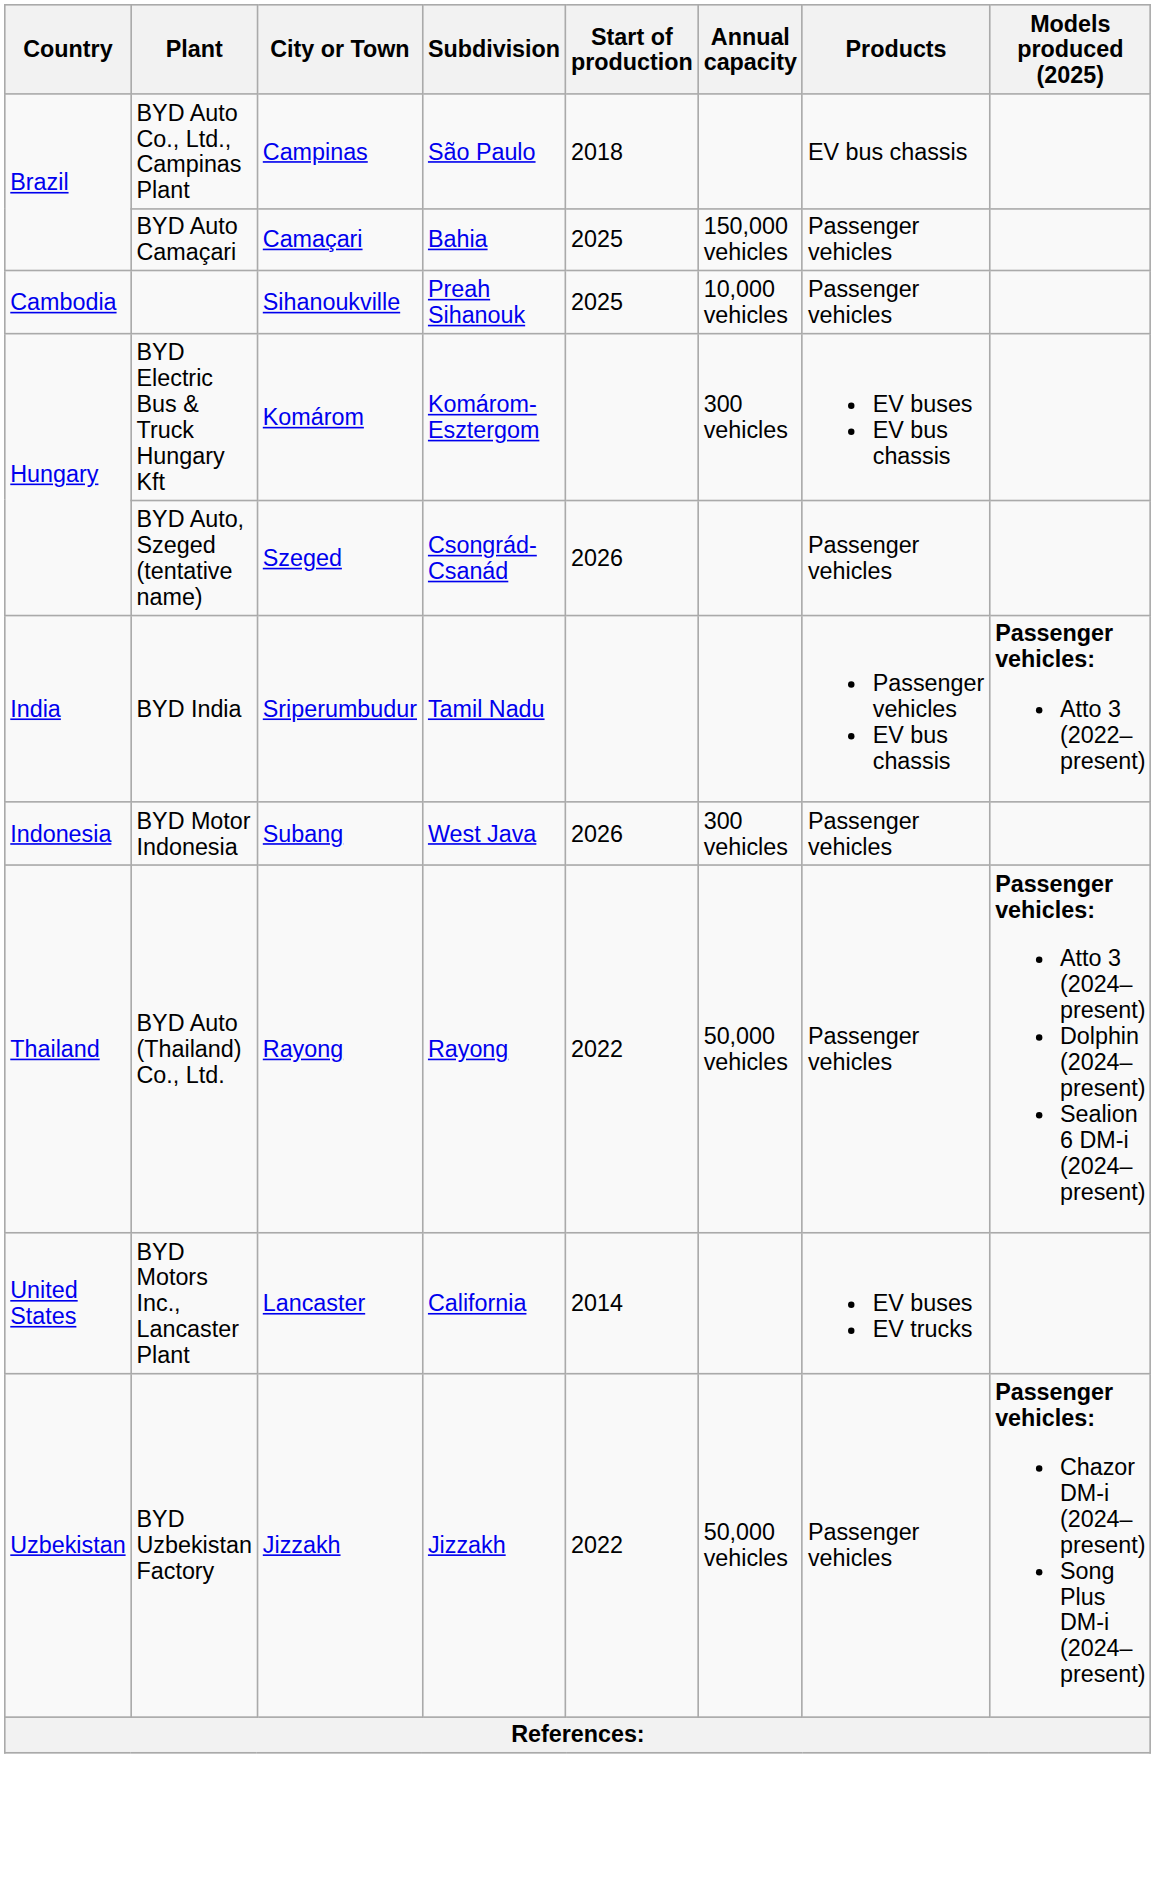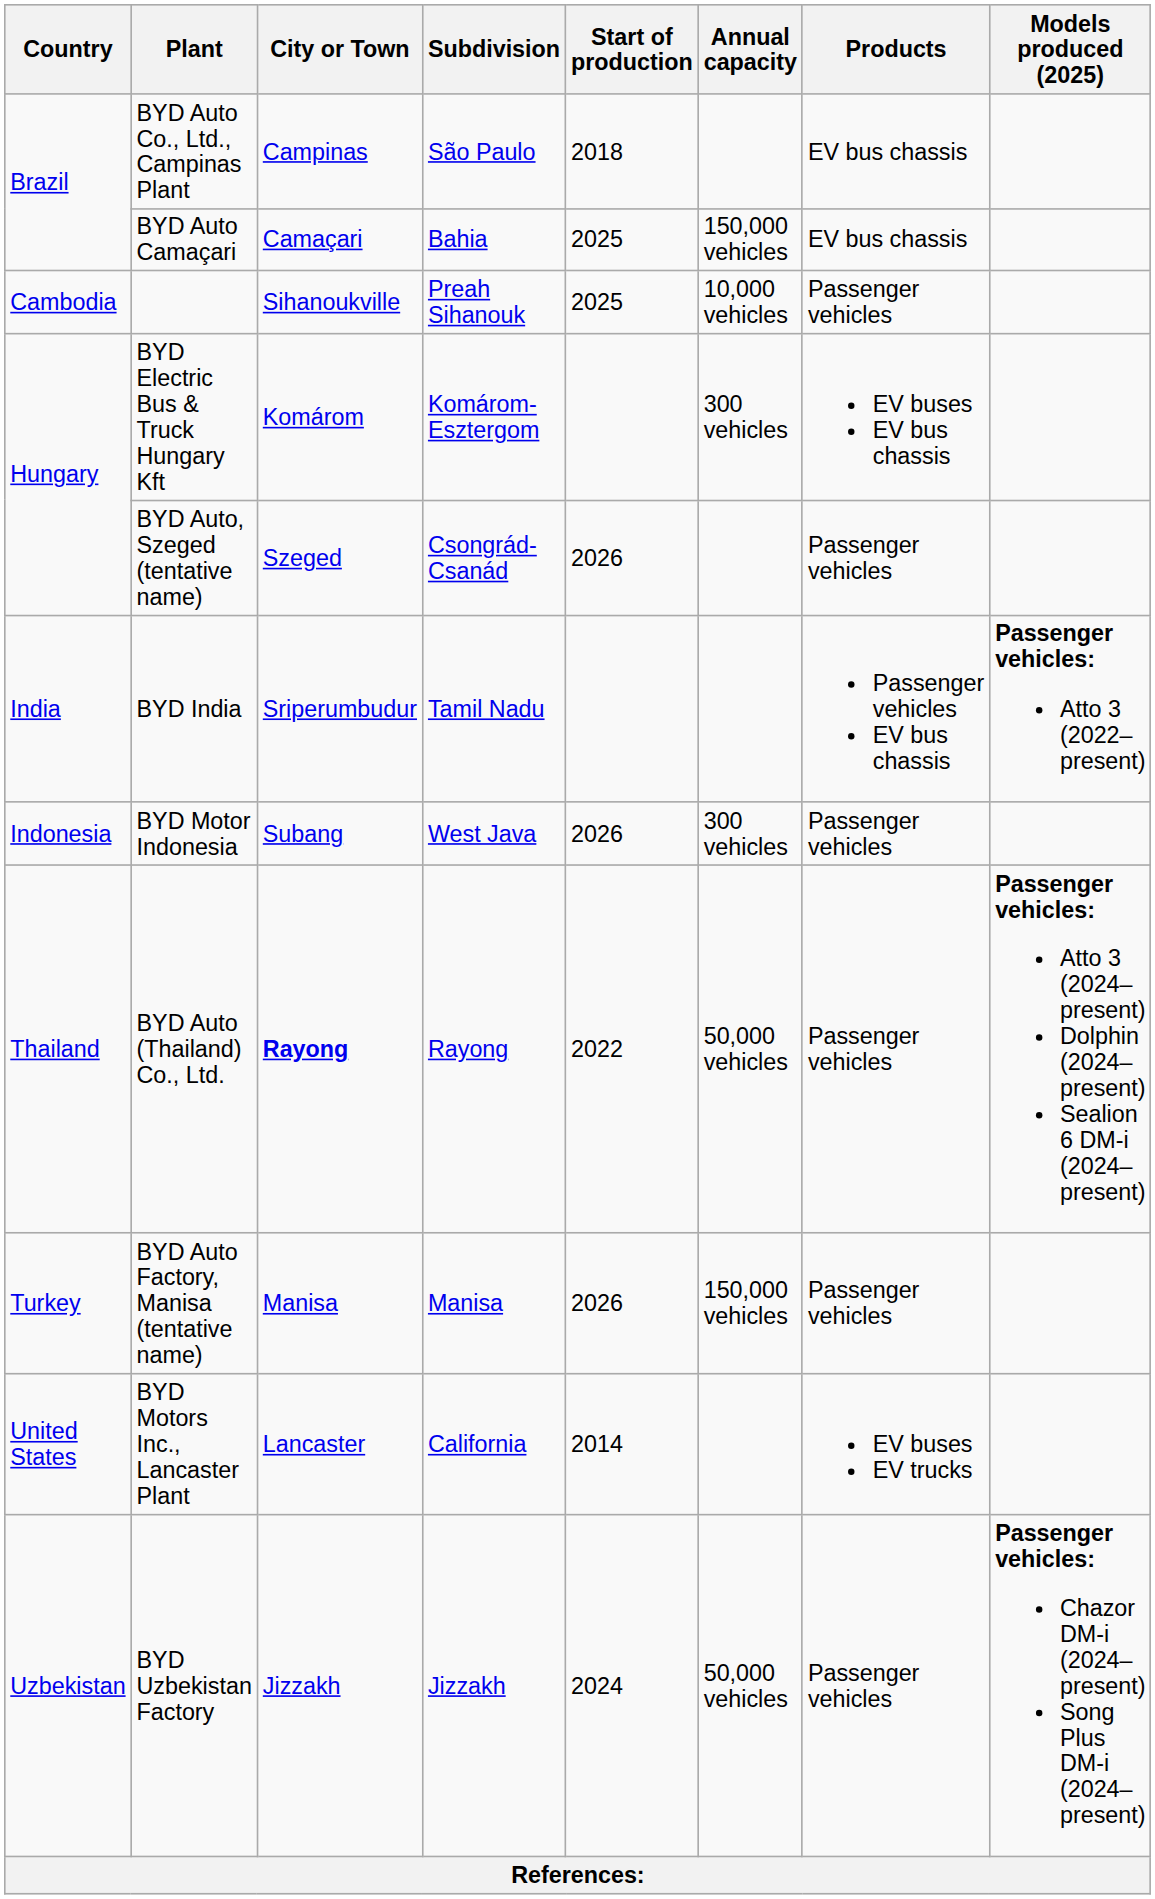(864, 240) Passenger vehicles -> (888, 240) EV bus chassis
(303, 1049) normal -> (306, 1049) bold
+ row: (187, 1304)
(597, 1546) 2022 -> (597, 1686) 2024
